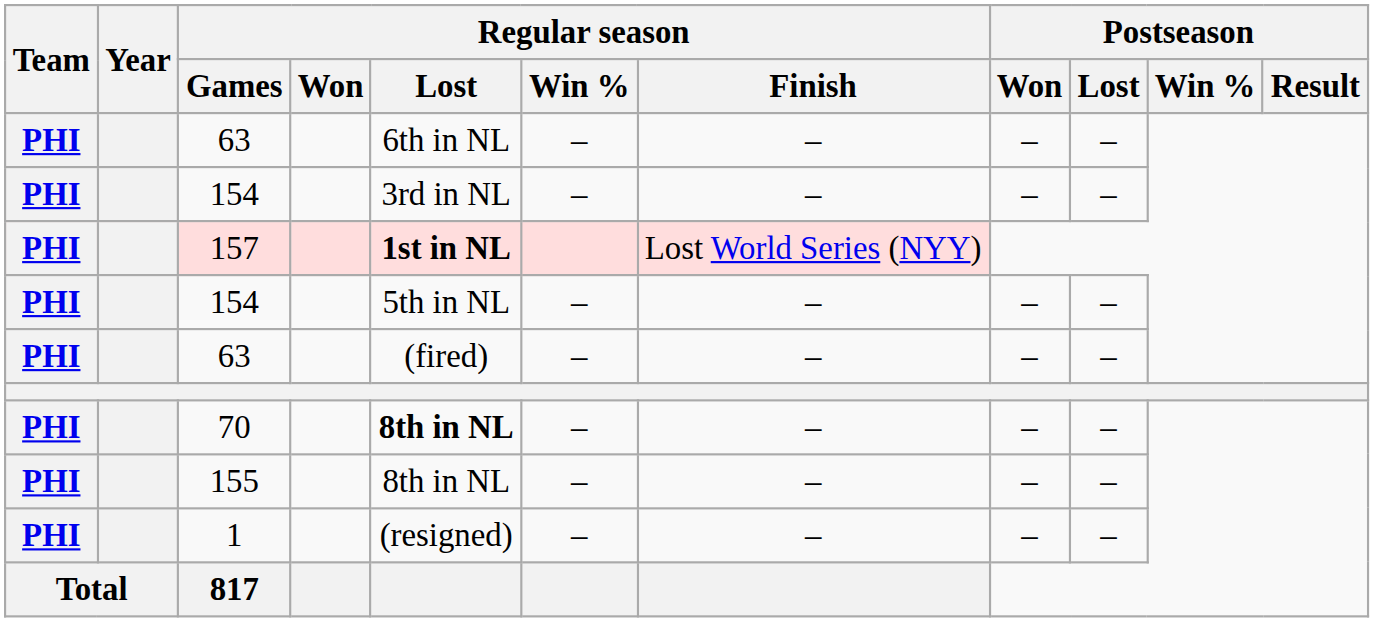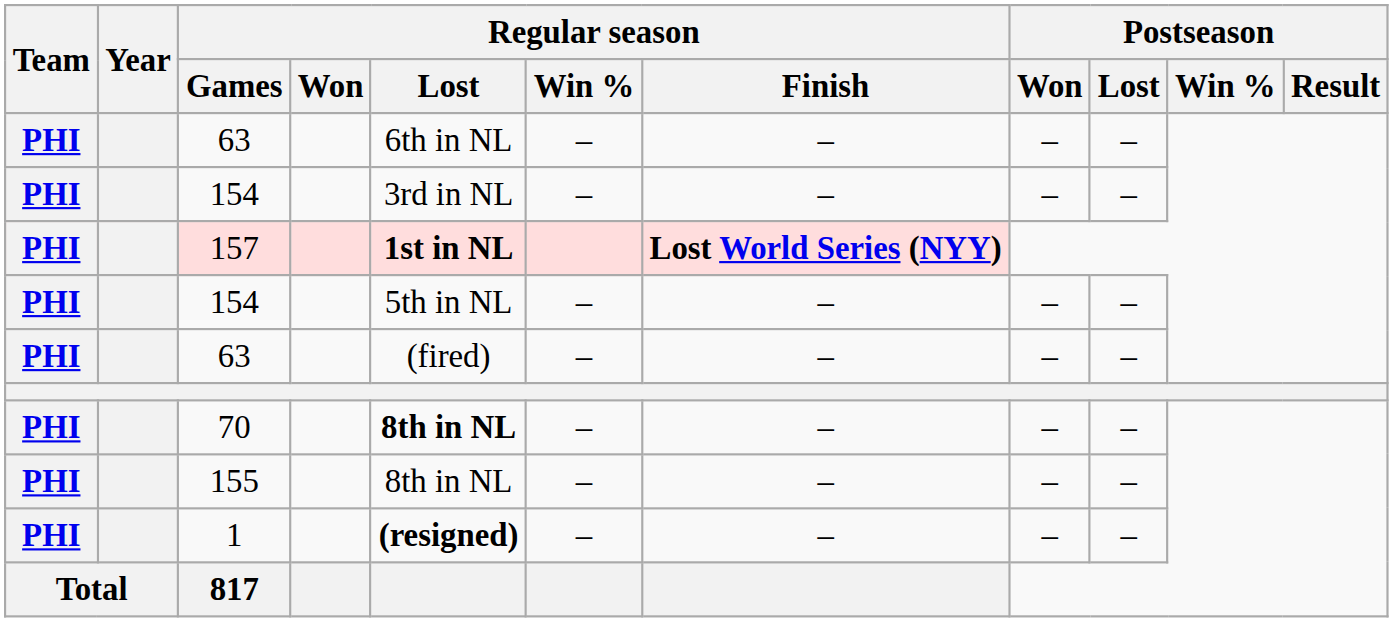(813, 248) normal -> (826, 248) bold
(446, 534) normal -> (449, 534) bold
